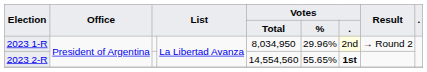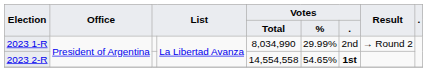(274, 44) 8,034,950 -> (274, 44) 8,034,990
(320, 44) 29.96% -> (320, 44) 29.99%
(350, 44) lightyellow background -> (350, 44) no background
(274, 60) 14,554,560 -> (274, 60) 14,554,558
(320, 60) 55.65% -> (320, 60) 54.65%
